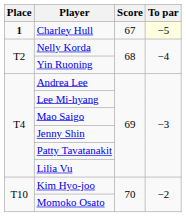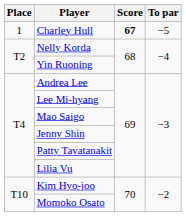(19, 30) bold -> (19, 30) normal
(130, 30) normal -> (130, 30) bold
(163, 30) lightyellow background -> (163, 30) no background
